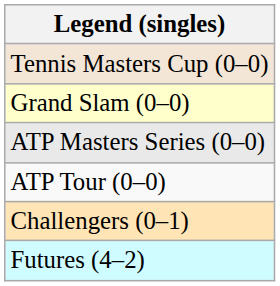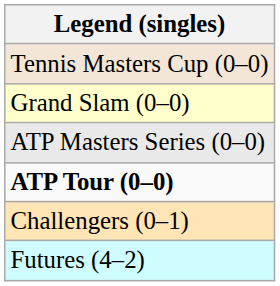(88, 181) normal -> (92, 181) bold
